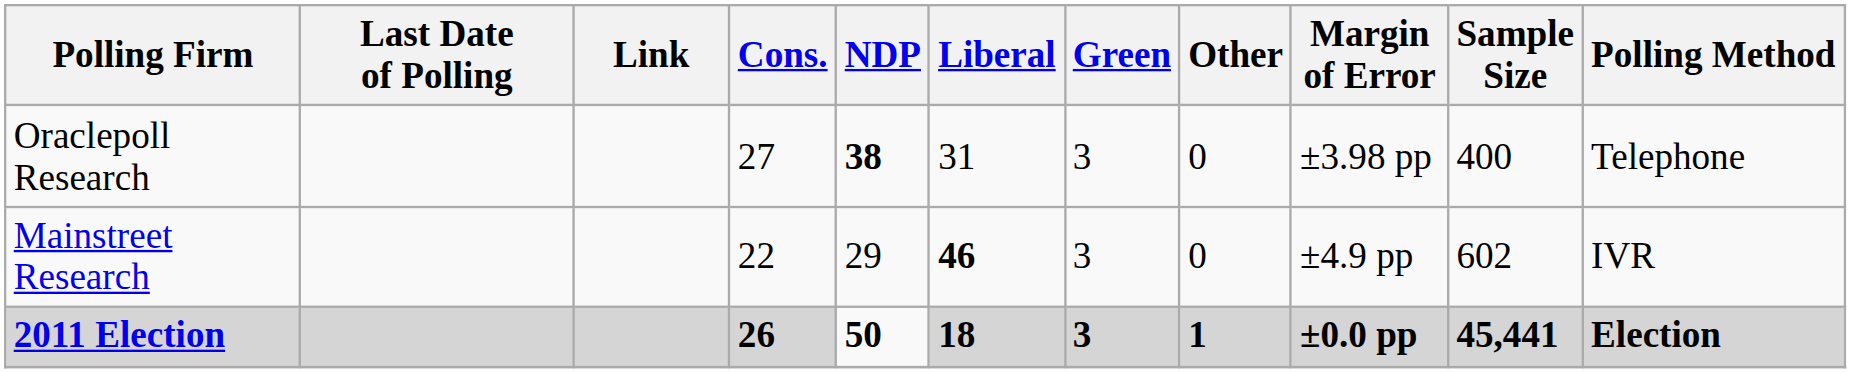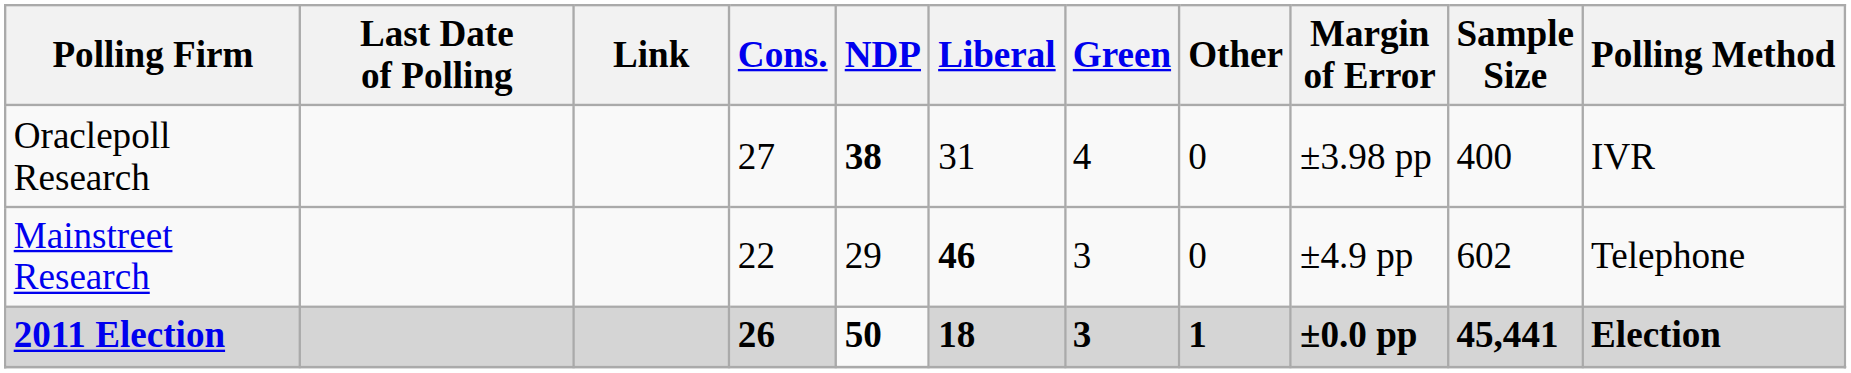(1082, 155) 3 -> (1082, 155) 4
(1668, 155) Telephone -> (1623, 155) IVR
(1623, 256) IVR -> (1668, 256) Telephone
